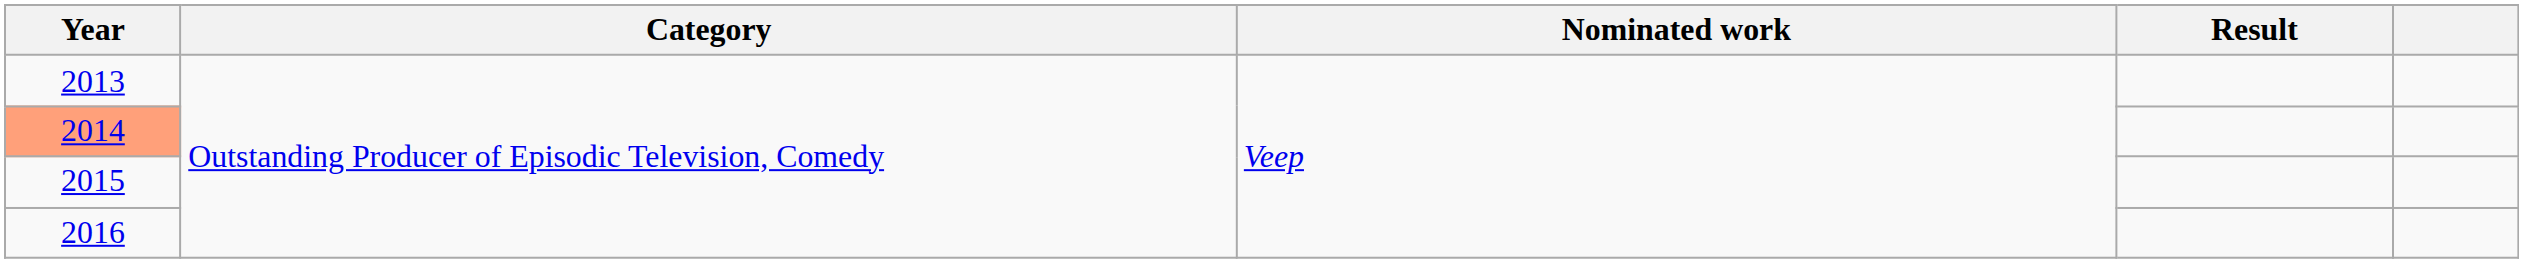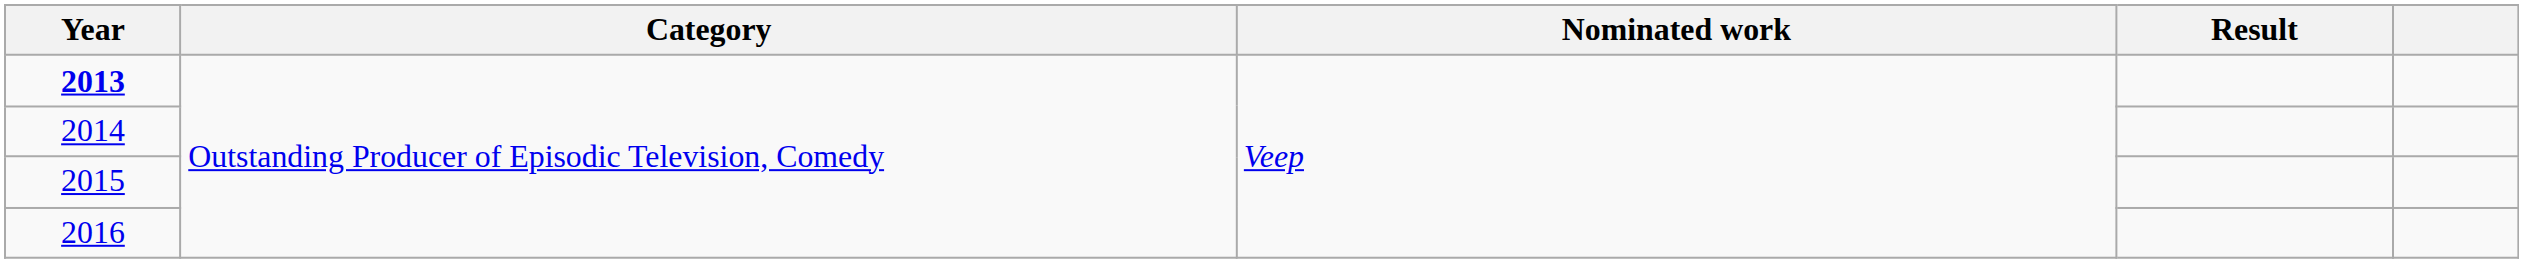(93, 80) normal -> (93, 80) bold
(93, 130) lightsalmon background -> (93, 130) no background
